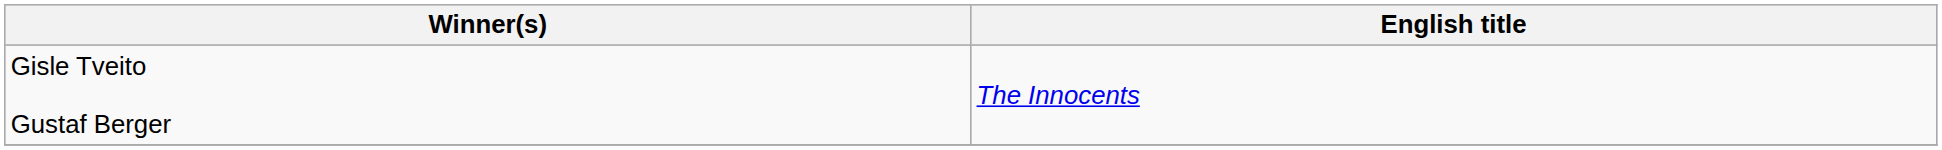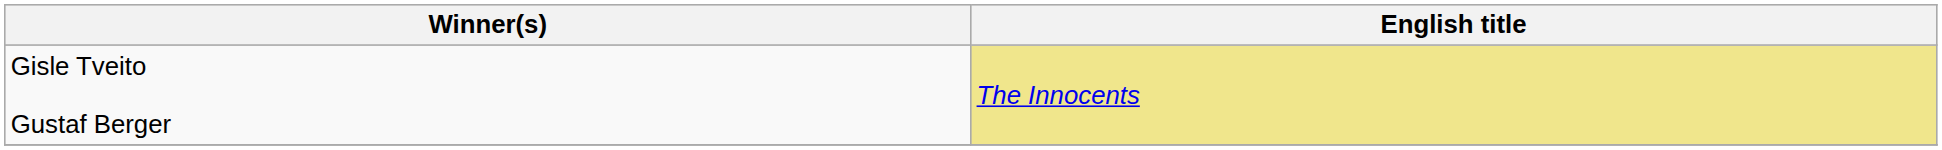(1058, 94) no background -> (1058, 94) khaki background
